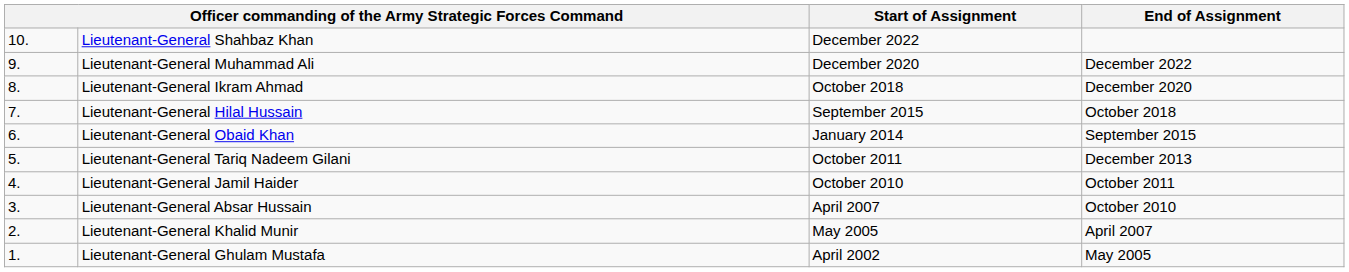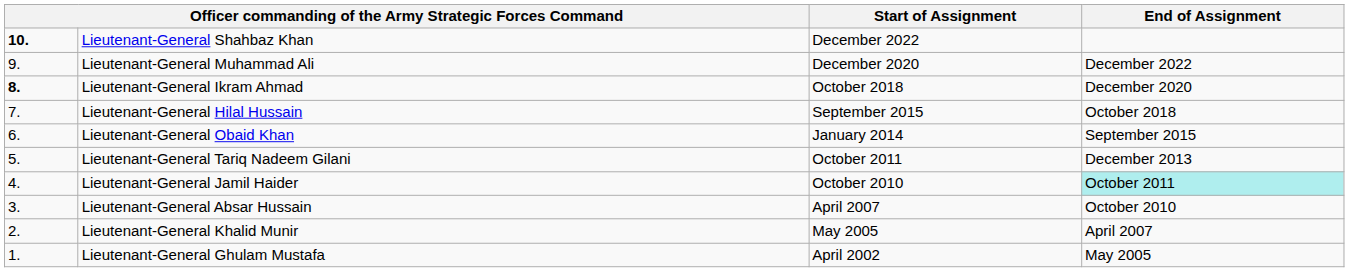(18, 40) normal -> (18, 40) bold
(14, 87) normal -> (14, 87) bold
(1130, 183) no background -> (1130, 183) paleturquoise background
